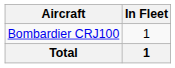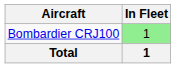(146, 33) no background -> (146, 33) lightgreen background
